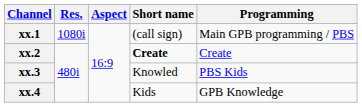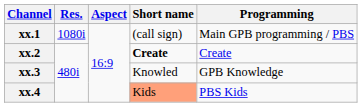(224, 72) PBS Kids -> (241, 72) GPB Knowledge
(144, 92) no background -> (144, 92) lightsalmon background
(241, 92) GPB Knowledge -> (224, 92) PBS Kids
